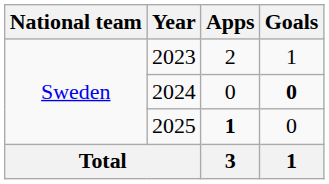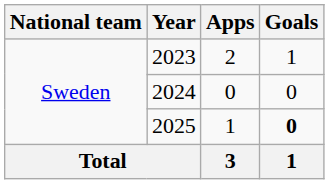(292, 91) bold -> (292, 91) normal
(230, 126) bold -> (230, 126) normal
(292, 126) normal -> (292, 126) bold
